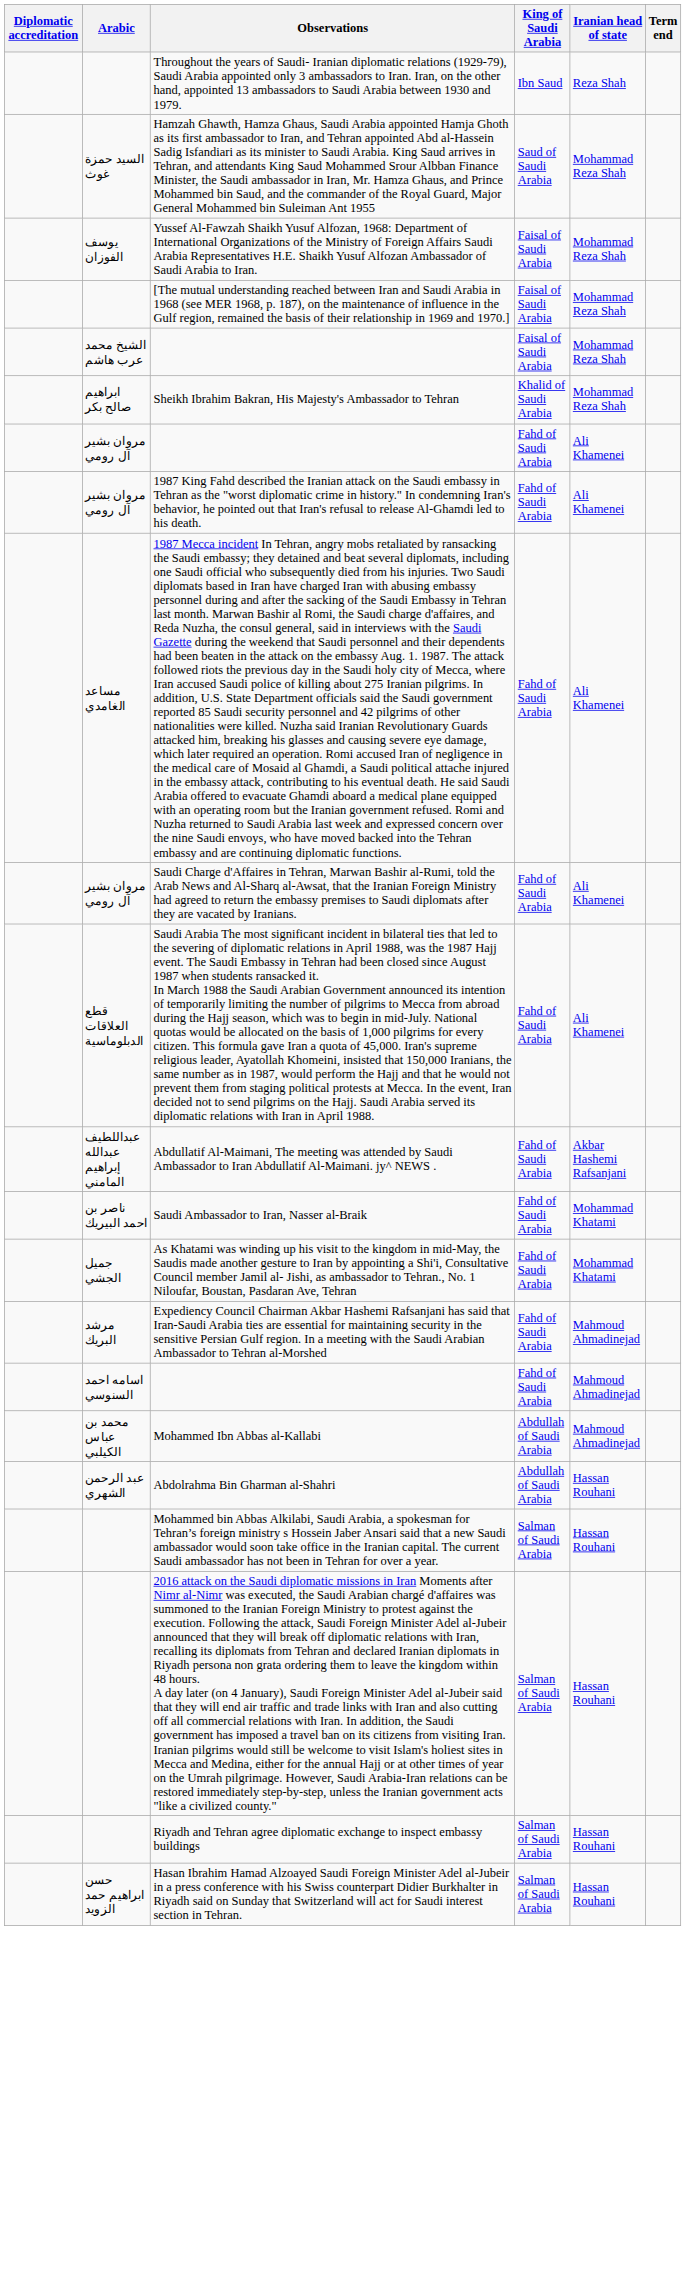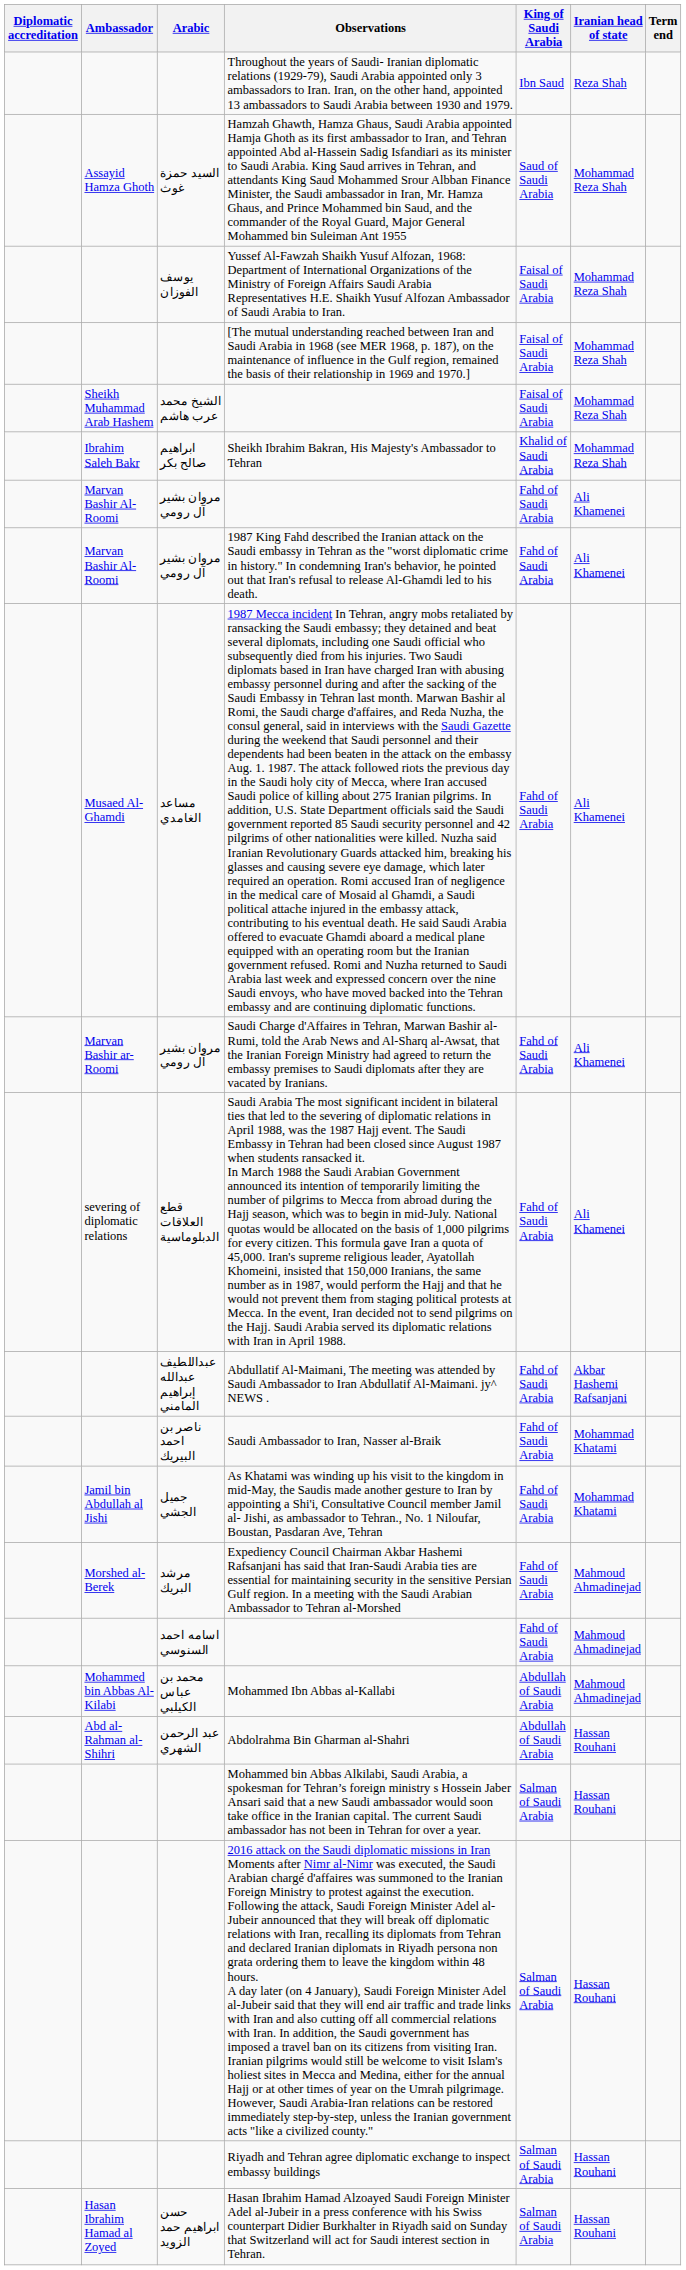+ column: (119, 28)
